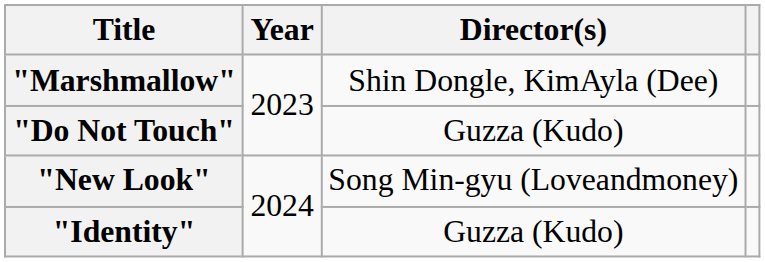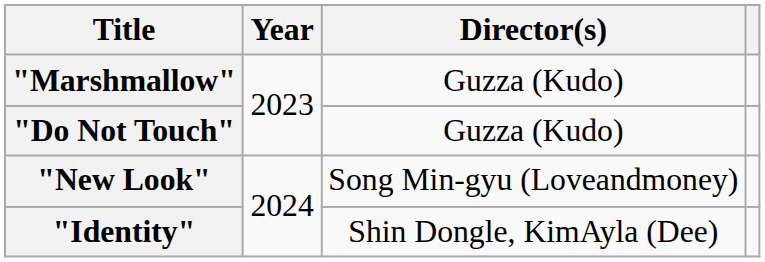(533, 79) Shin Dongle, KimAyla (Dee) -> (533, 79) Guzza (Kudo)
(533, 230) Guzza (Kudo) -> (533, 230) Shin Dongle, KimAyla (Dee)
